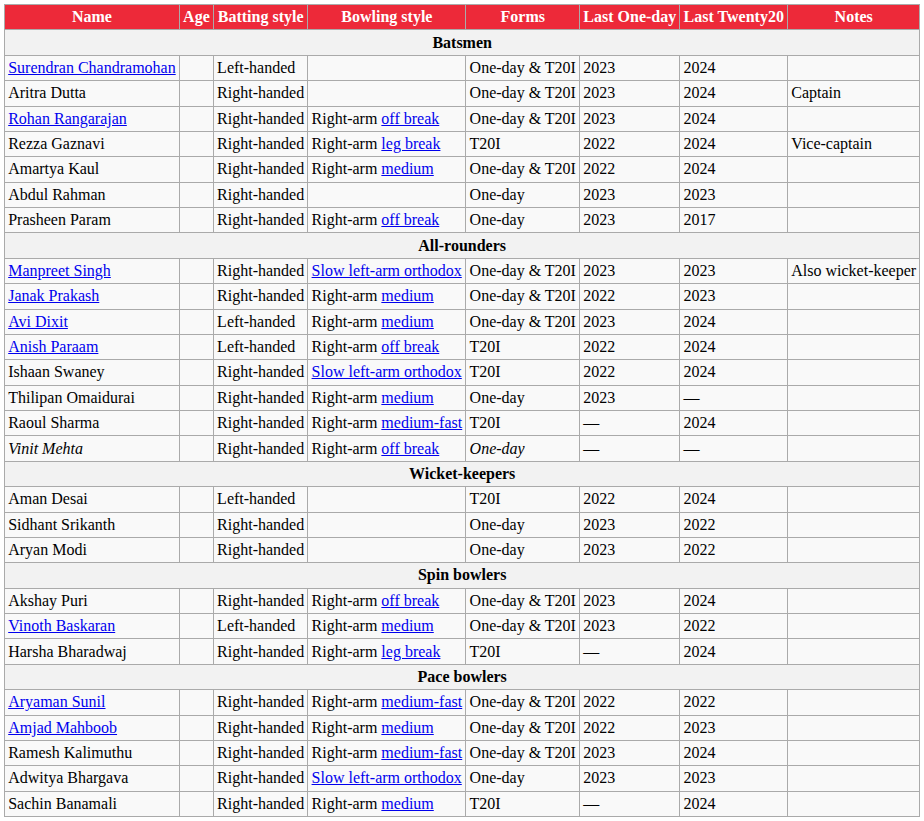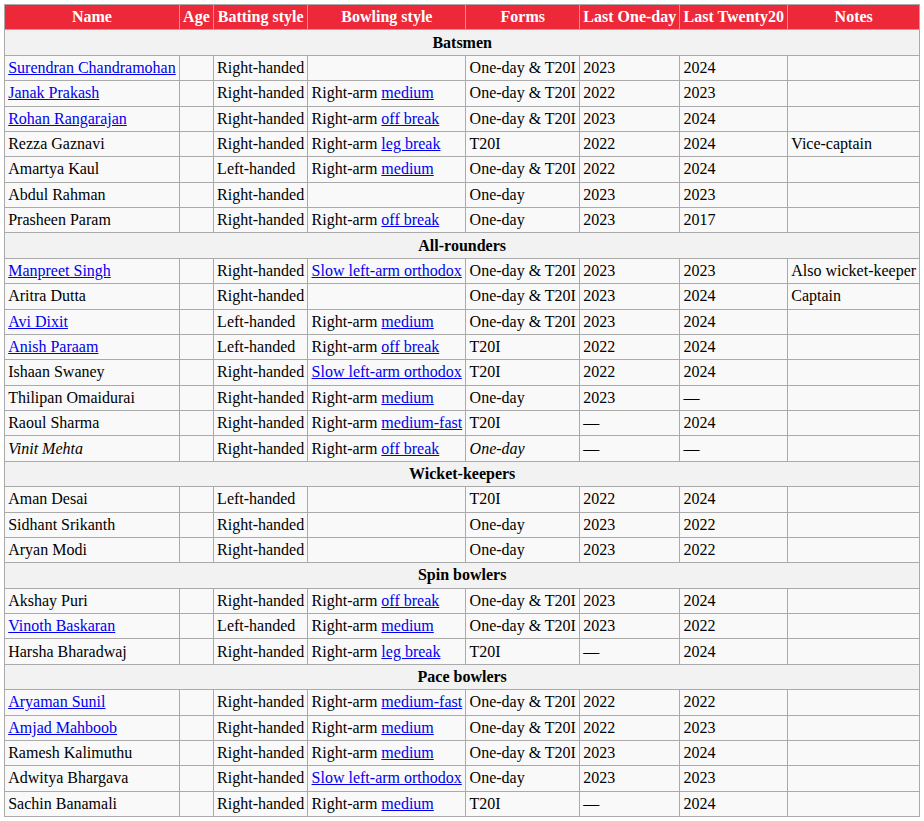(256, 67) Left-handed -> (261, 67) Right-handed
rows swapped: (47, 93) <-> (54, 296)
(261, 169) Right-handed -> (256, 169) Left-handed
(387, 753) Right-arm medium-fast -> (373, 753) Right-arm medium
